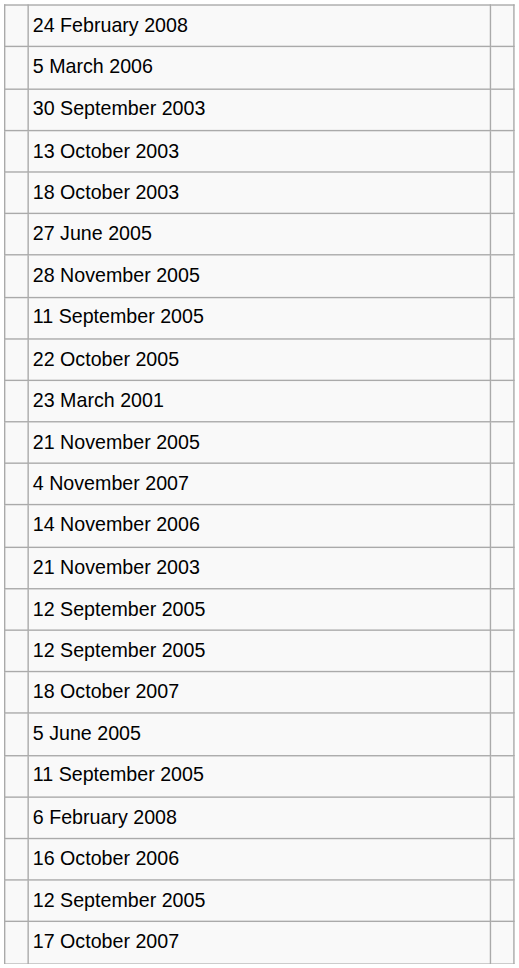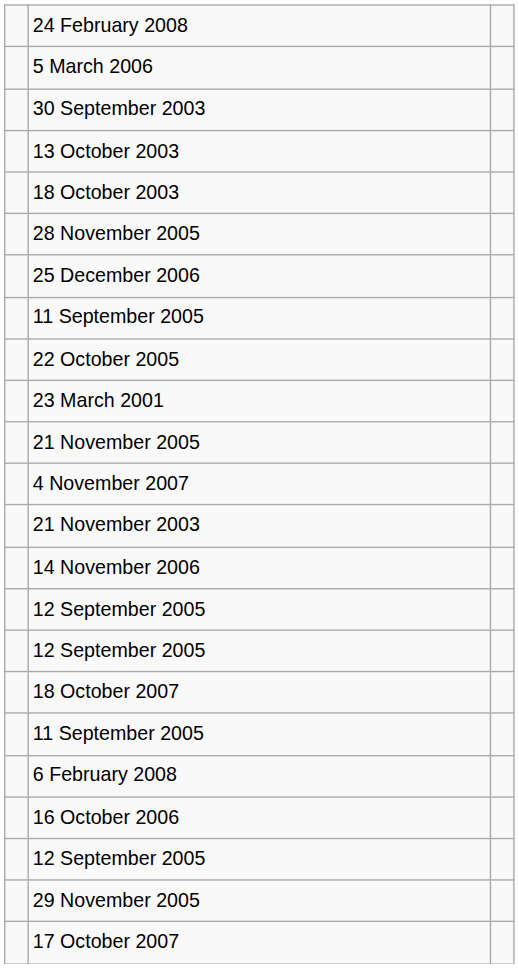- row: (16, 234)
+ row: (16, 276)
rows swapped: (16, 526) <-> (16, 568)
- row: (16, 734)
+ row: (16, 901)
